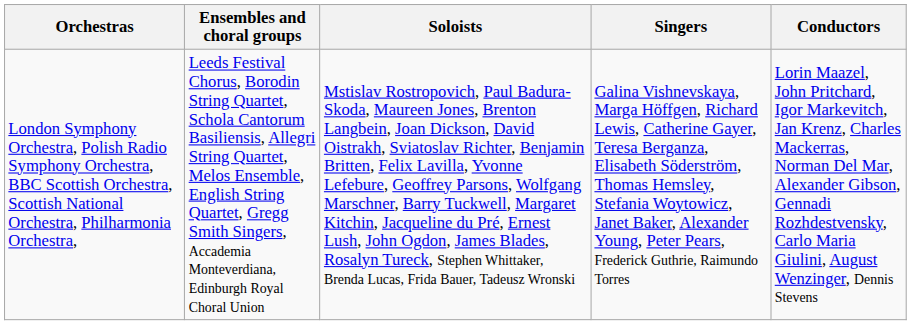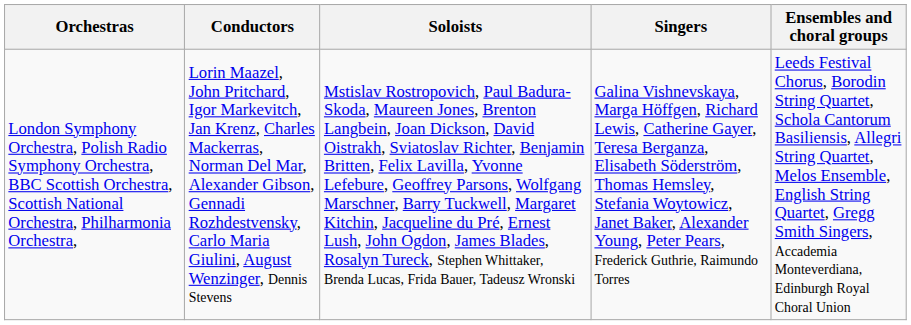columns swapped: (839, 27) <-> (252, 27)
